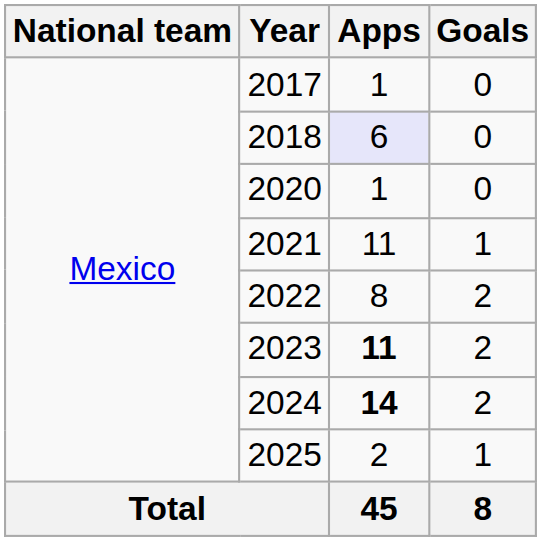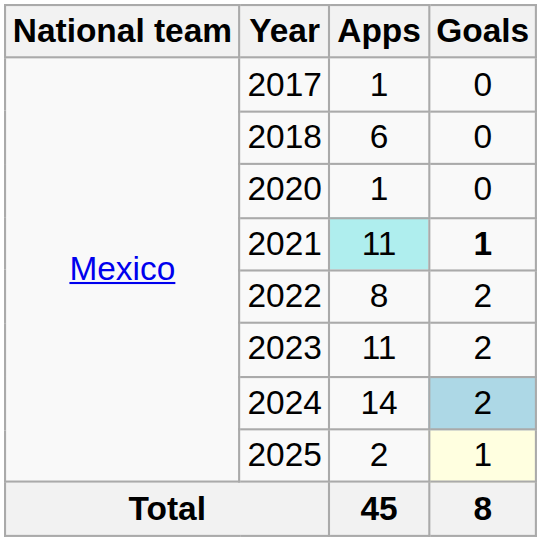(379, 137) lavender background -> (379, 137) no background
(379, 243) no background -> (379, 243) paleturquoise background
(483, 243) normal -> (483, 243) bold
(379, 349) bold -> (379, 349) normal
(379, 402) bold -> (379, 402) normal
(483, 402) no background -> (483, 402) lightblue background
(483, 455) no background -> (483, 455) lightyellow background
